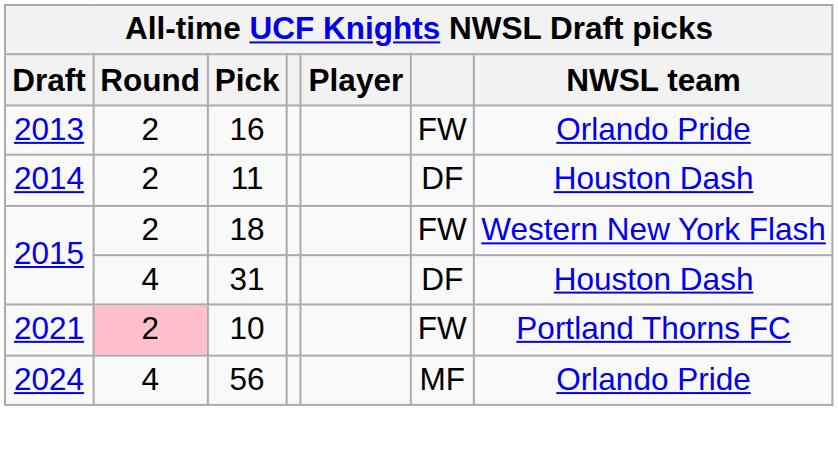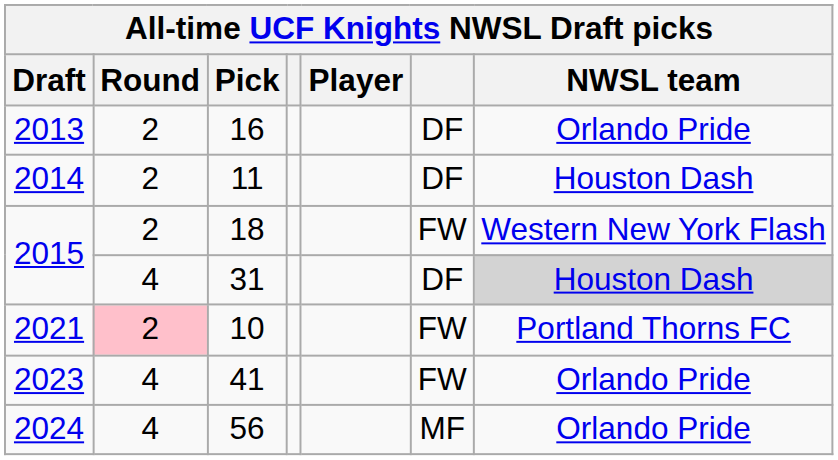(442, 129) FW -> (442, 129) DF
(654, 279) no background -> (654, 279) lightgrey background
+ row: (247, 379)
